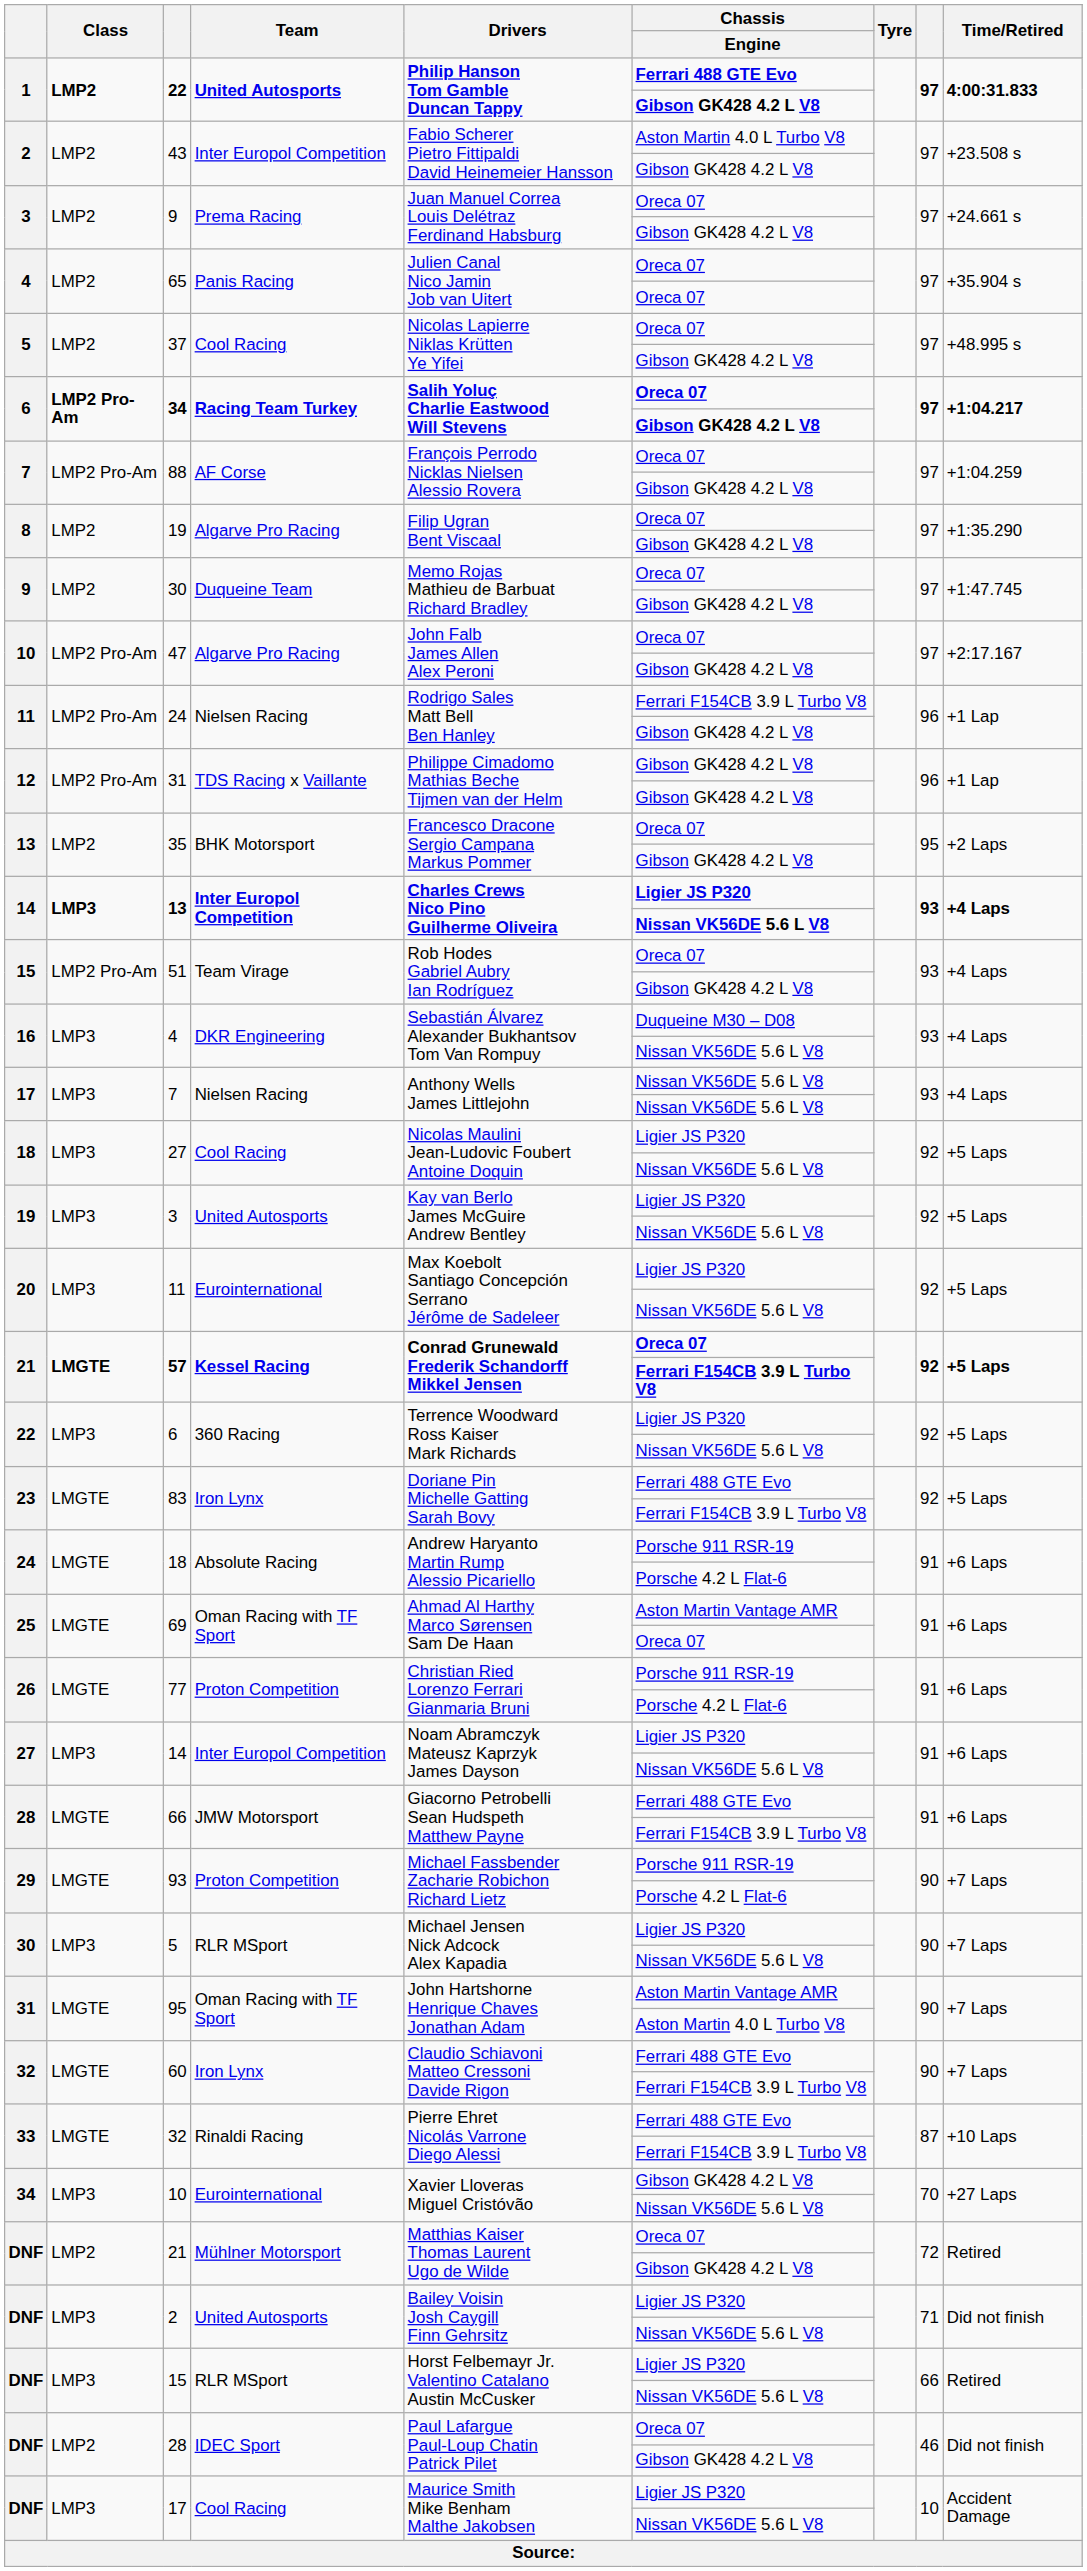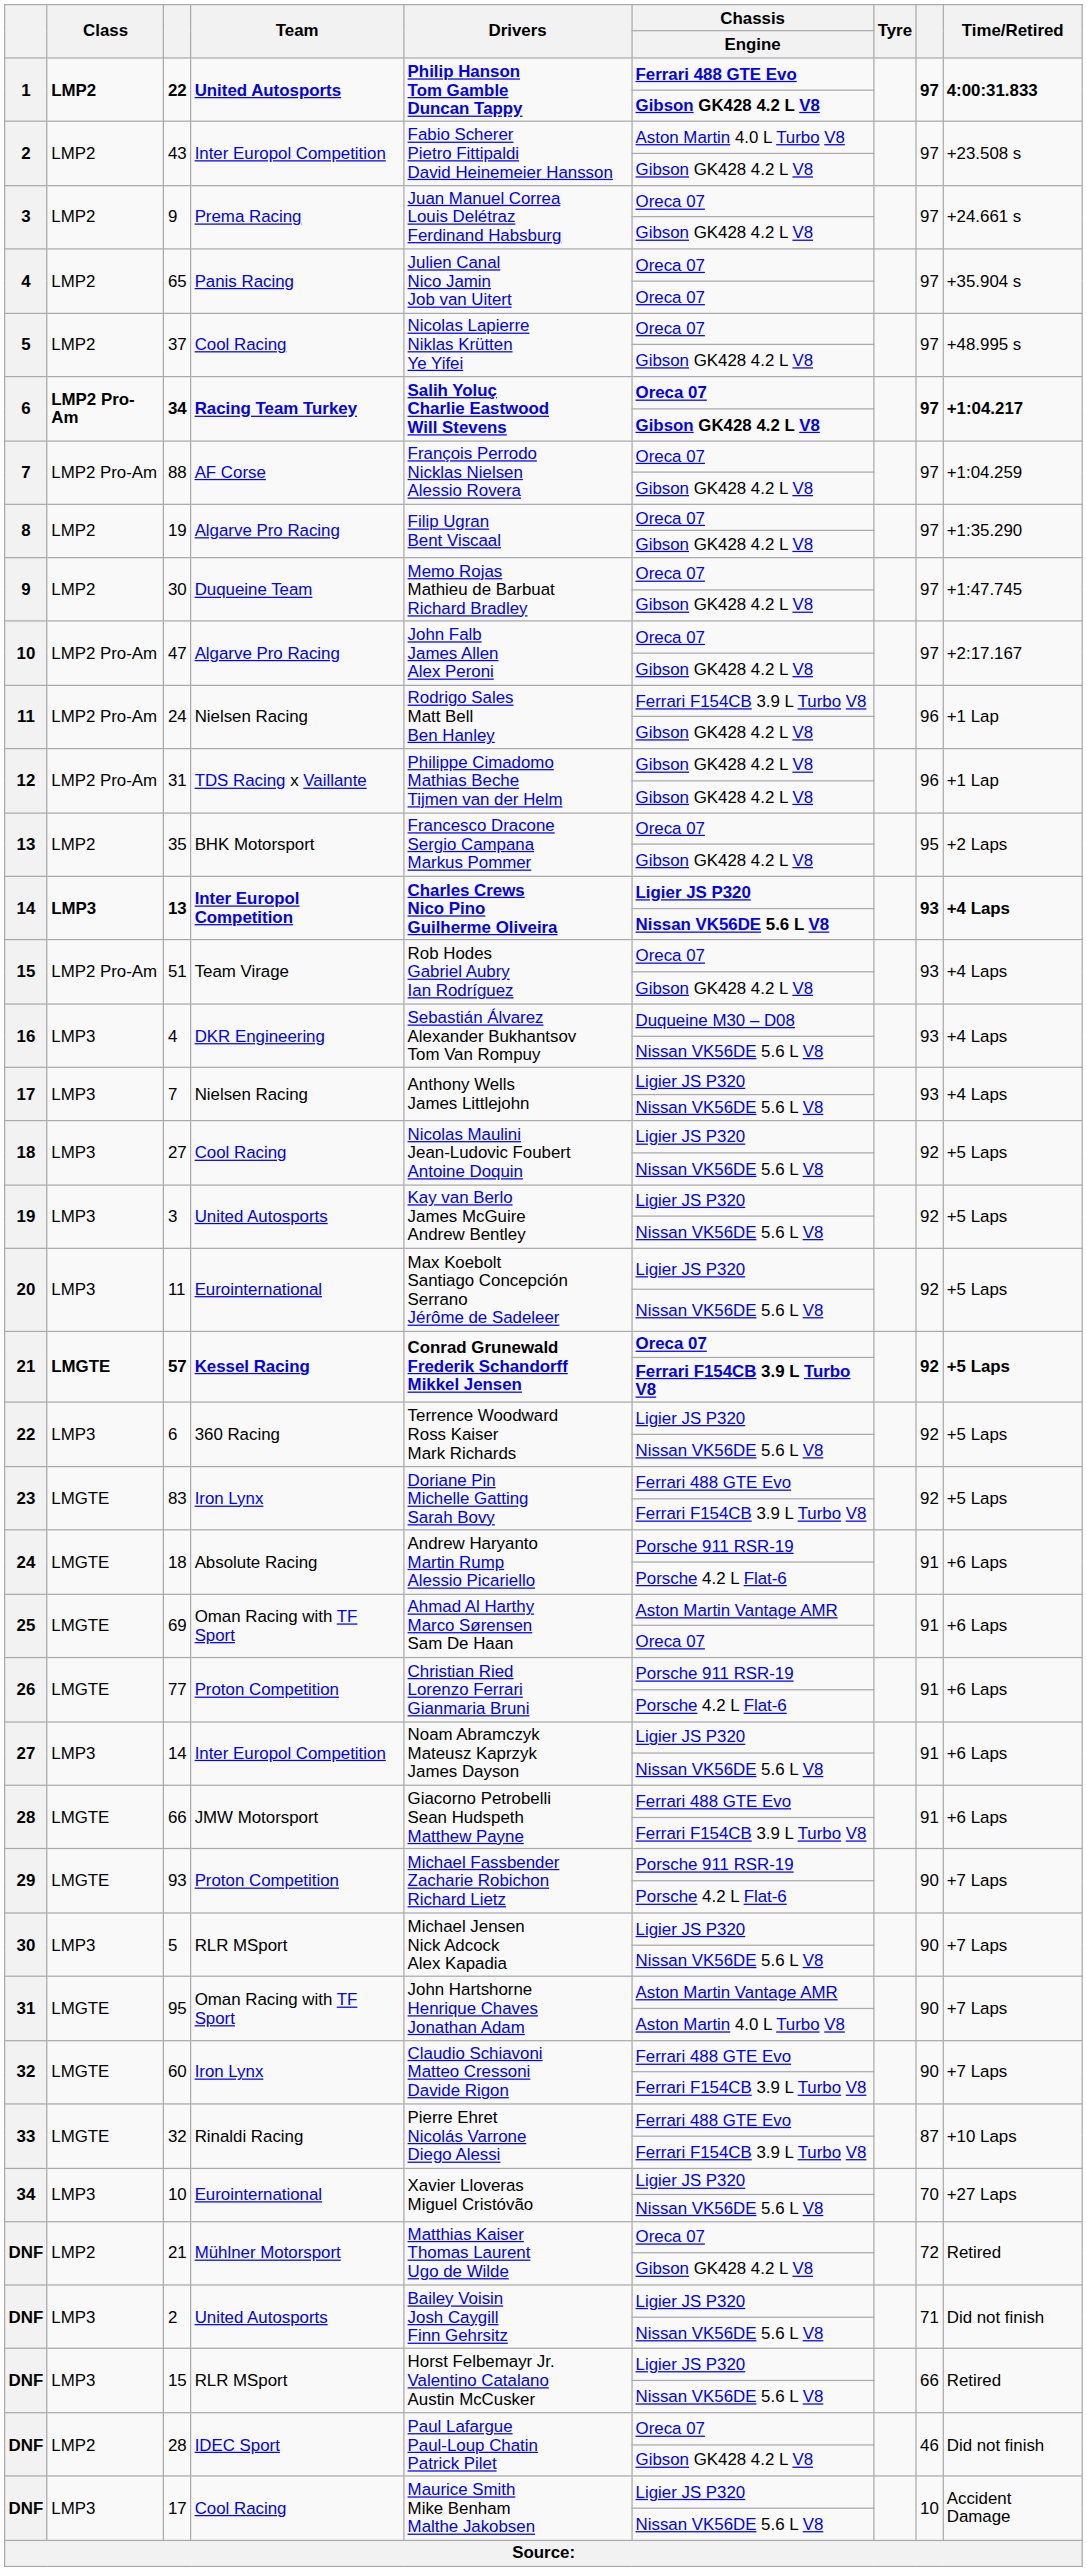(729, 1081) Nissan VK56DE 5.6 L V8 -> (690, 1081) Ligier JS P320
(724, 2181) Gibson GK428 4.2 L V8 -> (690, 2181) Ligier JS P320
